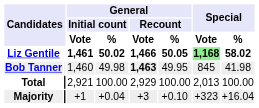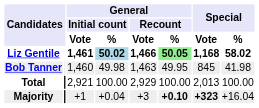(112, 53) no background -> (112, 53) lightblue background
(175, 53) no background -> (175, 53) lightgreen background
(206, 53) lightgreen background -> (206, 53) no background
(143, 68) bold -> (143, 68) normal
(175, 96) normal -> (175, 96) bold
(206, 96) normal -> (206, 96) bold
